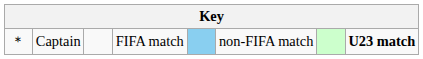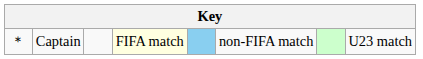(150, 41) no background -> (150, 41) lightyellow background
(382, 41) bold -> (380, 41) normal
